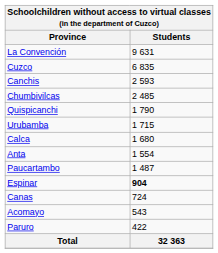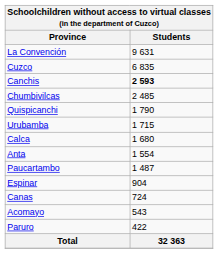(143, 81) normal -> (143, 81) bold
(139, 183) bold -> (139, 183) normal
